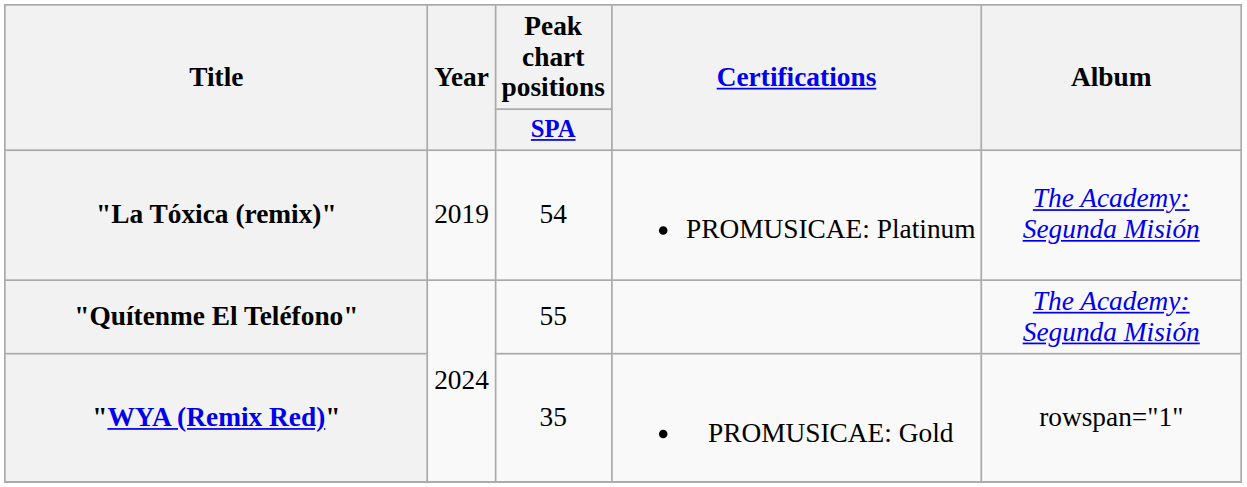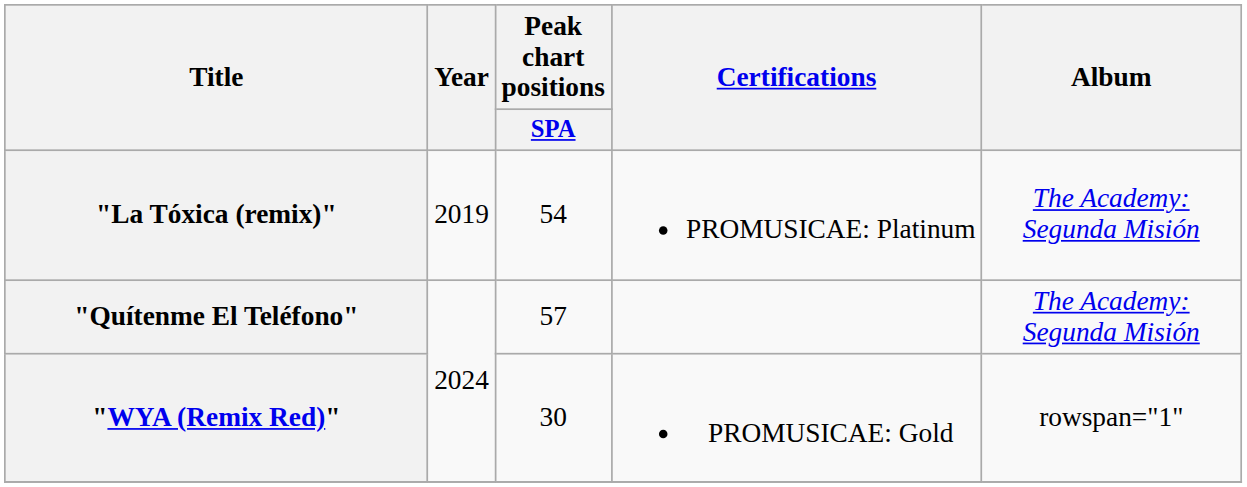(553, 316) 55 -> (553, 316) 57
(553, 417) 35 -> (553, 417) 30
